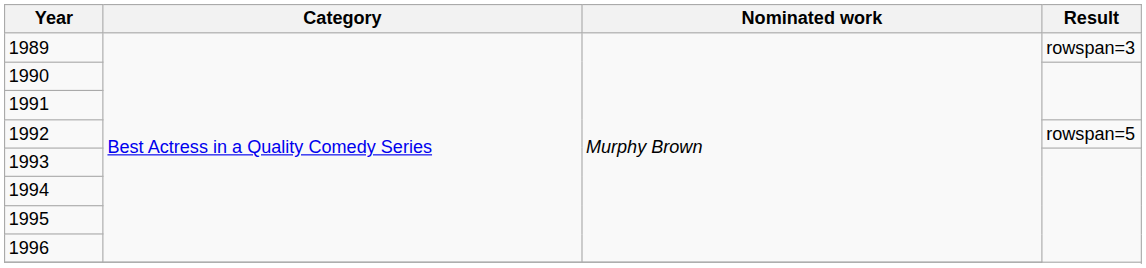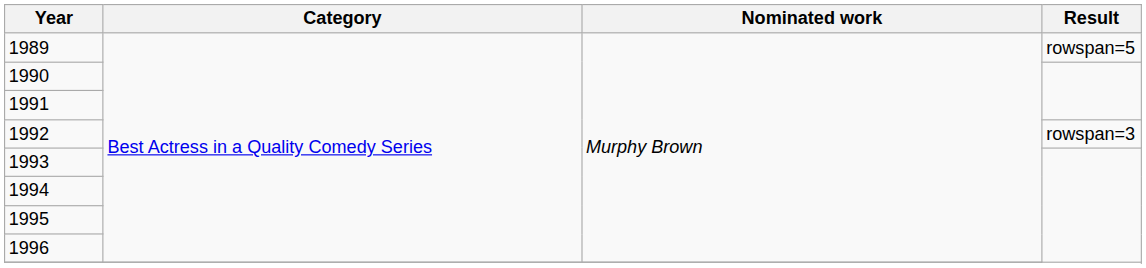(1091, 47) rowspan=3 -> (1091, 47) rowspan=5
(1091, 133) rowspan=5 -> (1091, 133) rowspan=3
